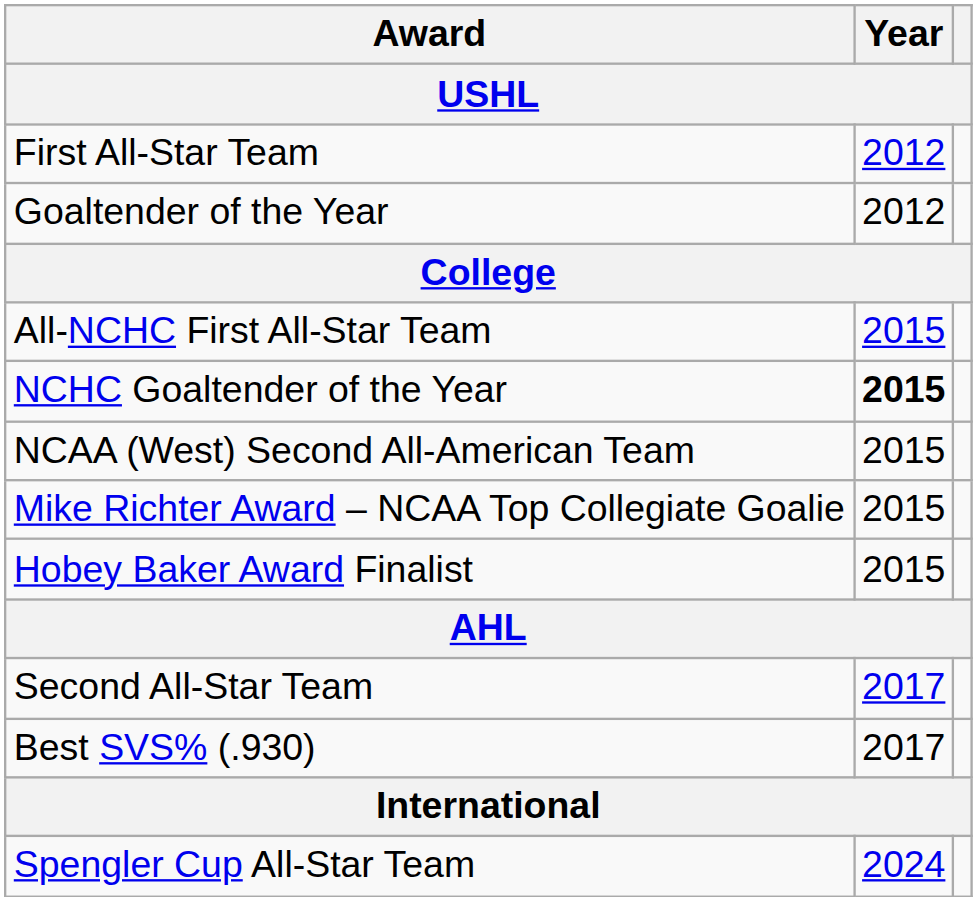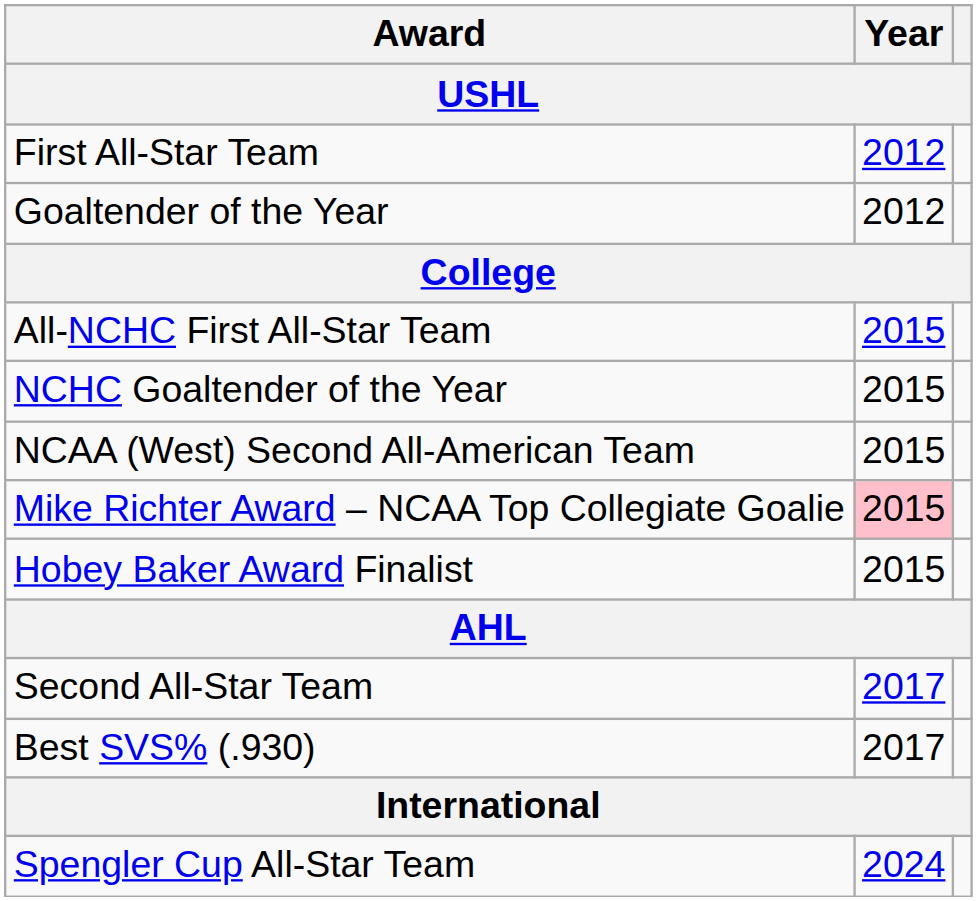(904, 390) bold -> (904, 390) normal
(904, 509) no background -> (904, 509) pink background
